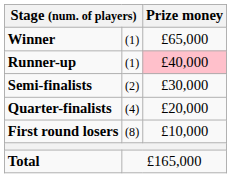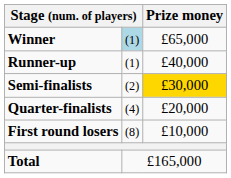(132, 40) no background -> (132, 40) lightblue background
(185, 62) pink background -> (185, 62) no background
(185, 85) no background -> (185, 85) gold background
